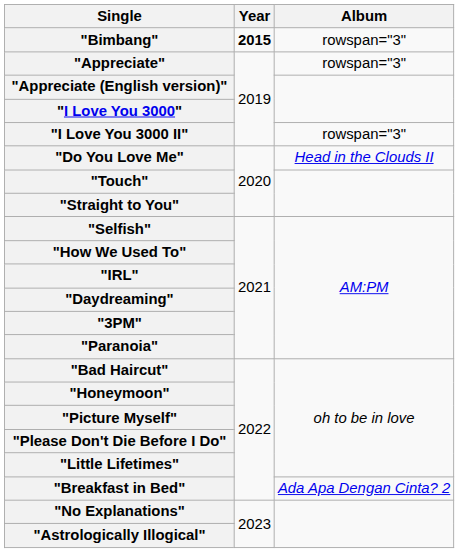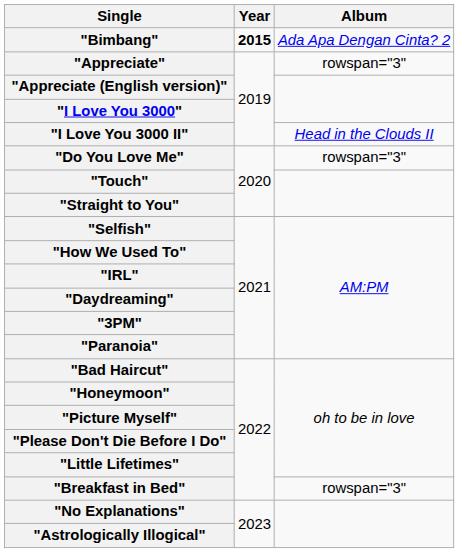(364, 39) rowspan="3" -> (364, 39) Ada Apa Dengan Cinta? 2
(364, 134) rowspan="3" -> (364, 134) Head in the Clouds II
(364, 157) Head in the Clouds II -> (364, 157) rowspan="3"
(364, 488) Ada Apa Dengan Cinta? 2 -> (364, 488) rowspan="3"
